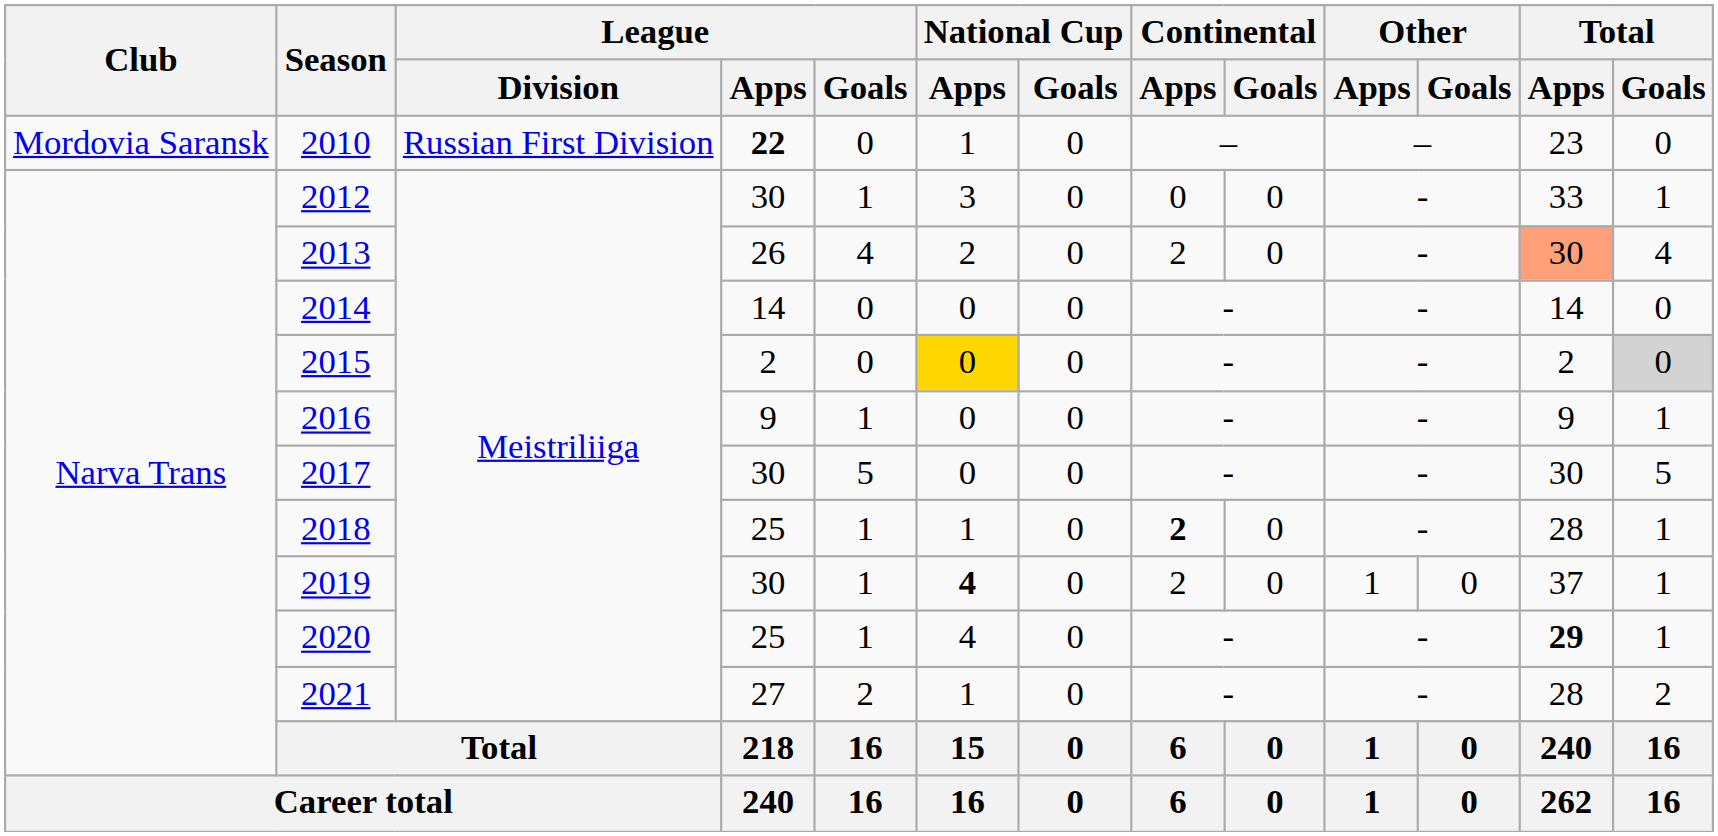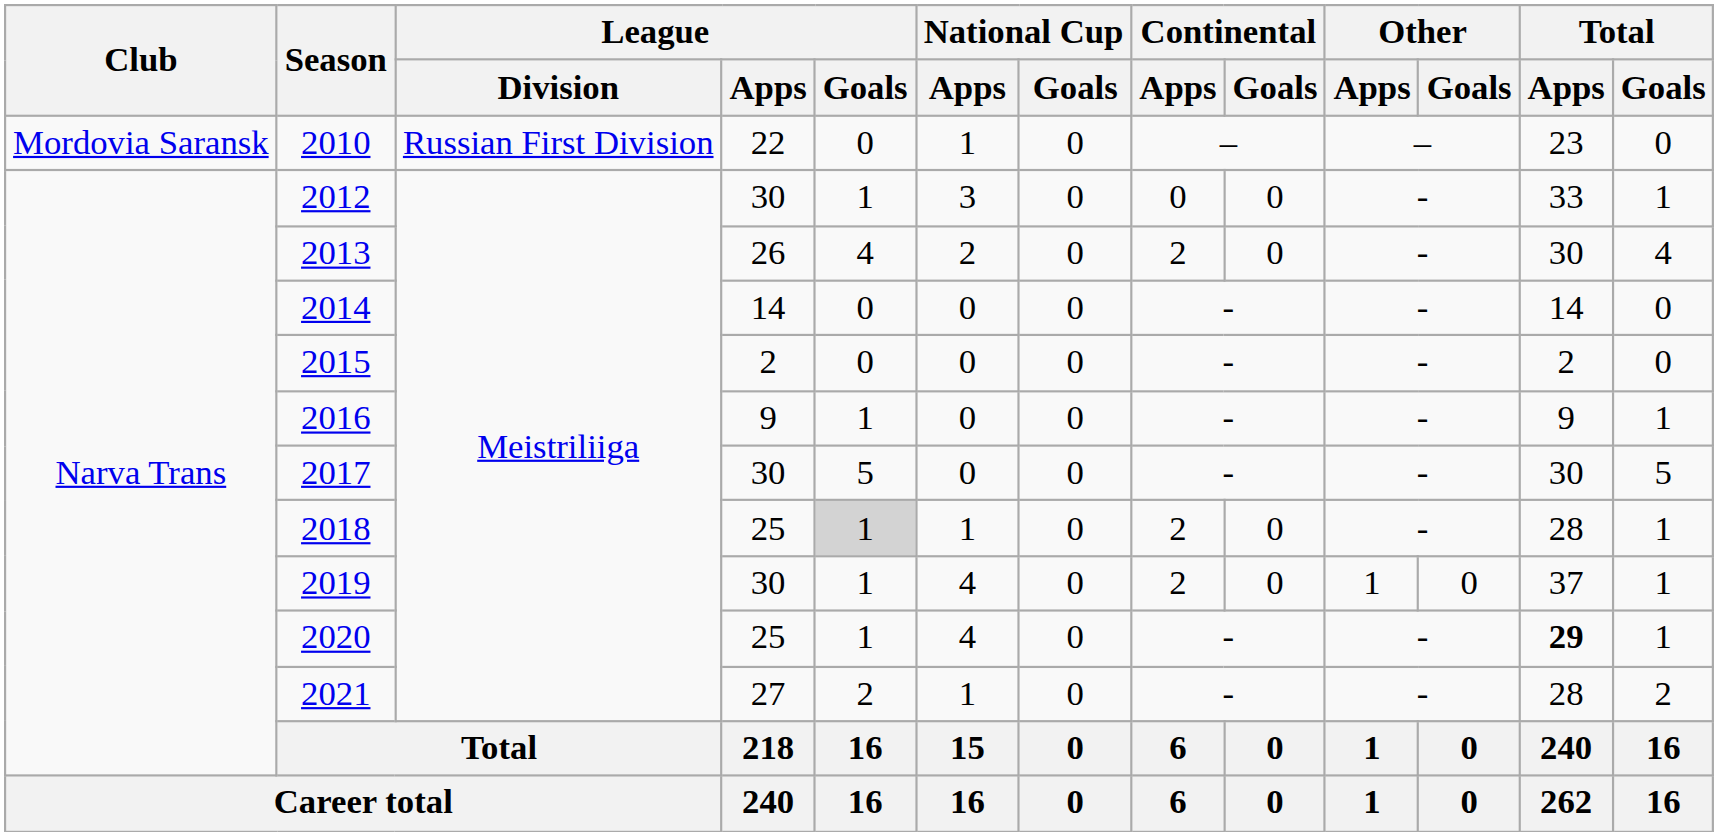(768, 142) bold -> (768, 142) normal
(1566, 252) lightsalmon background -> (1566, 252) no background
(967, 362) gold background -> (967, 362) no background
(1663, 362) lightgrey background -> (1663, 362) no background
(865, 527) no background -> (865, 527) lightgrey background
(1178, 527) bold -> (1178, 527) normal
(967, 582) bold -> (967, 582) normal
